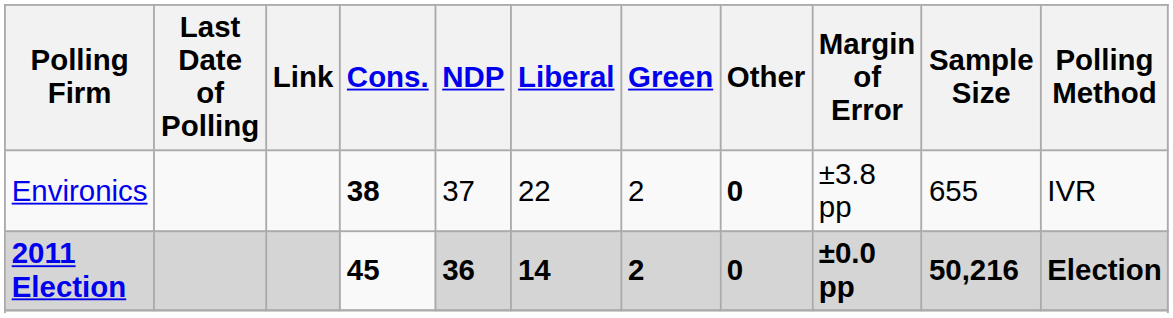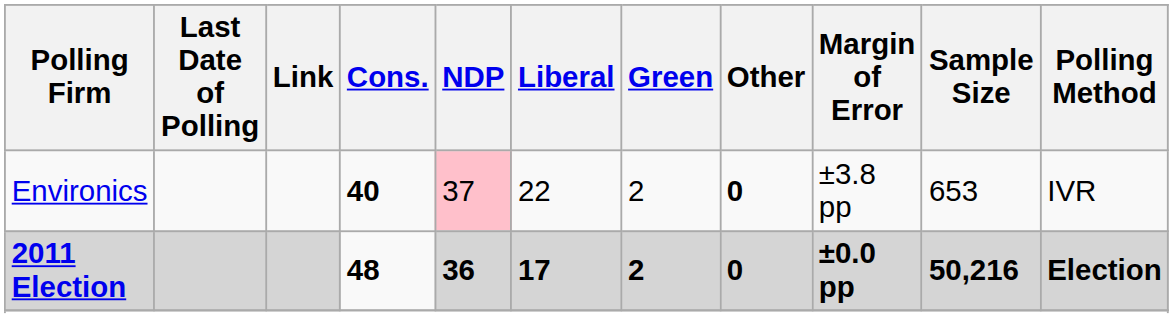(363, 190) 38 -> (363, 190) 40
(459, 190) no background -> (459, 190) pink background
(953, 190) 655 -> (953, 190) 653
(363, 270) 45 -> (363, 270) 48
(534, 270) 14 -> (534, 270) 17
